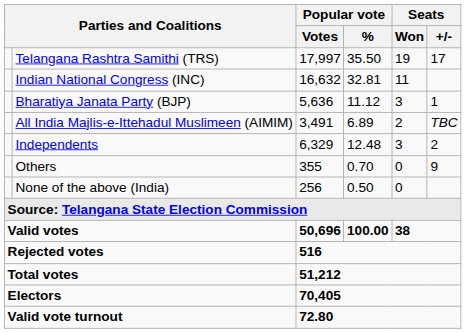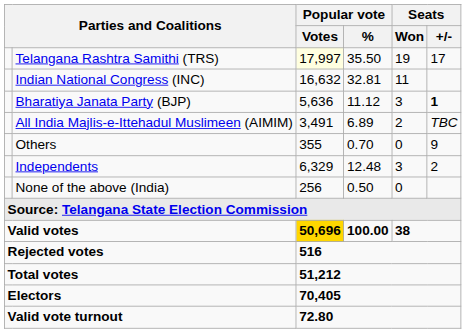(320, 58) no background -> (320, 58) lightyellow background
(434, 101) normal -> (434, 101) bold
rows swapped: (57, 144) <-> (36, 166)
(320, 230) no background -> (320, 230) gold background
